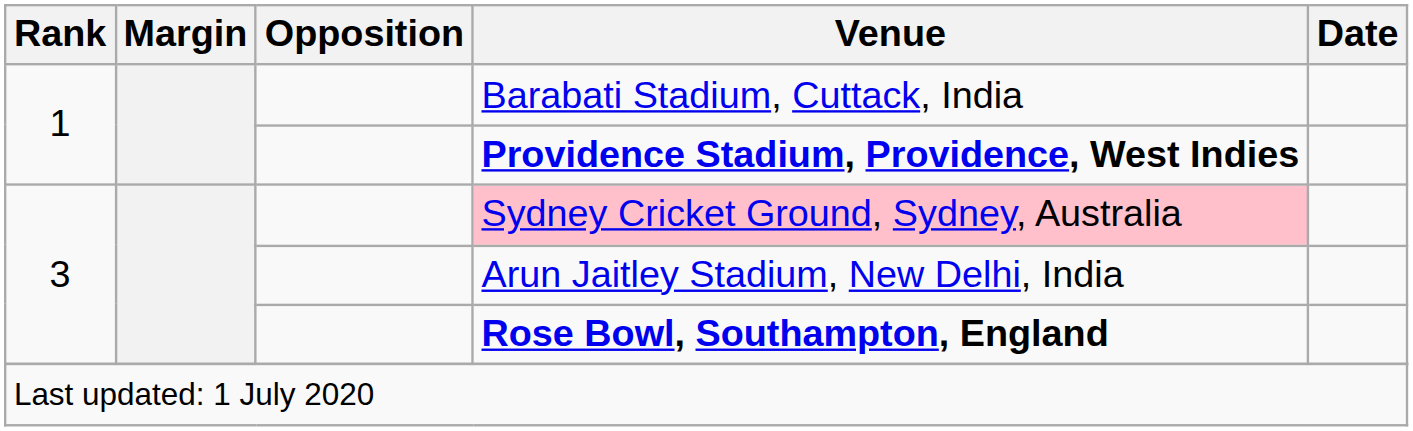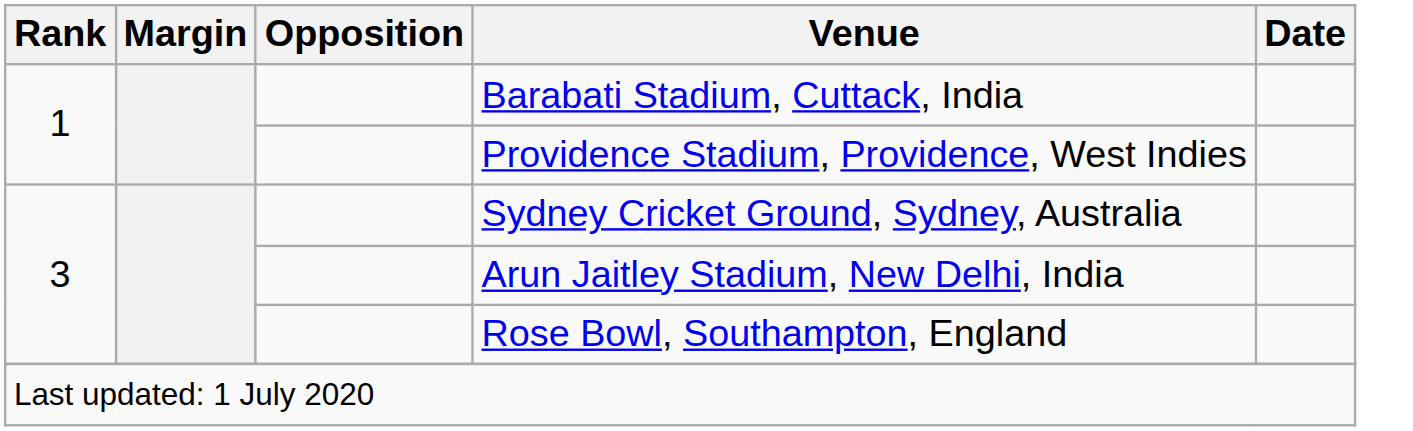(890, 154) bold -> (864, 154) normal
(832, 214) pink background -> (832, 214) no background
(795, 333) bold -> (774, 333) normal
